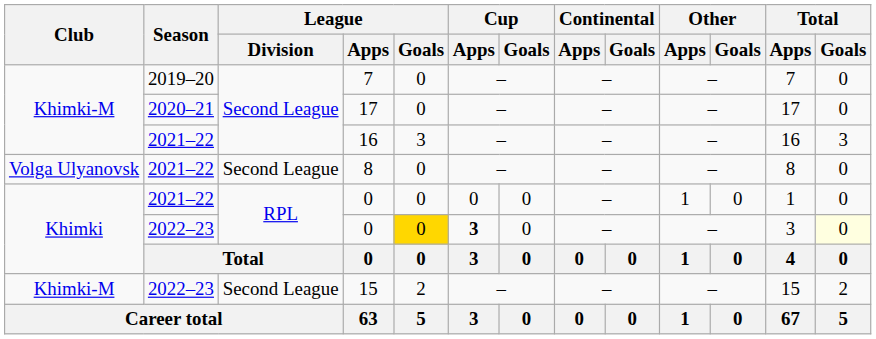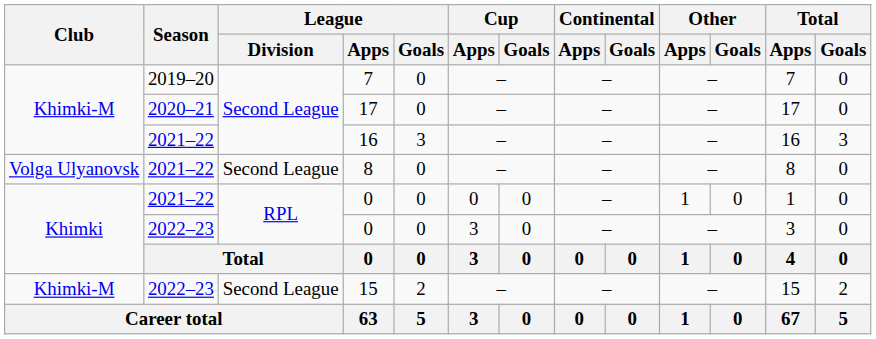(421, 229) gold background -> (421, 229) no background
(474, 229) bold -> (474, 229) normal
(843, 229) lightyellow background -> (843, 229) no background
